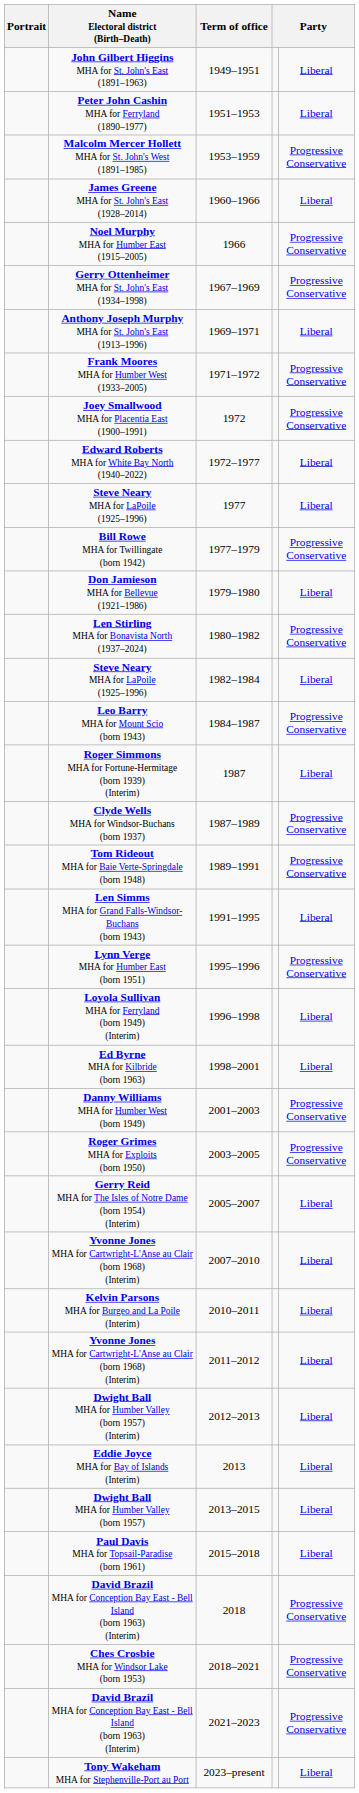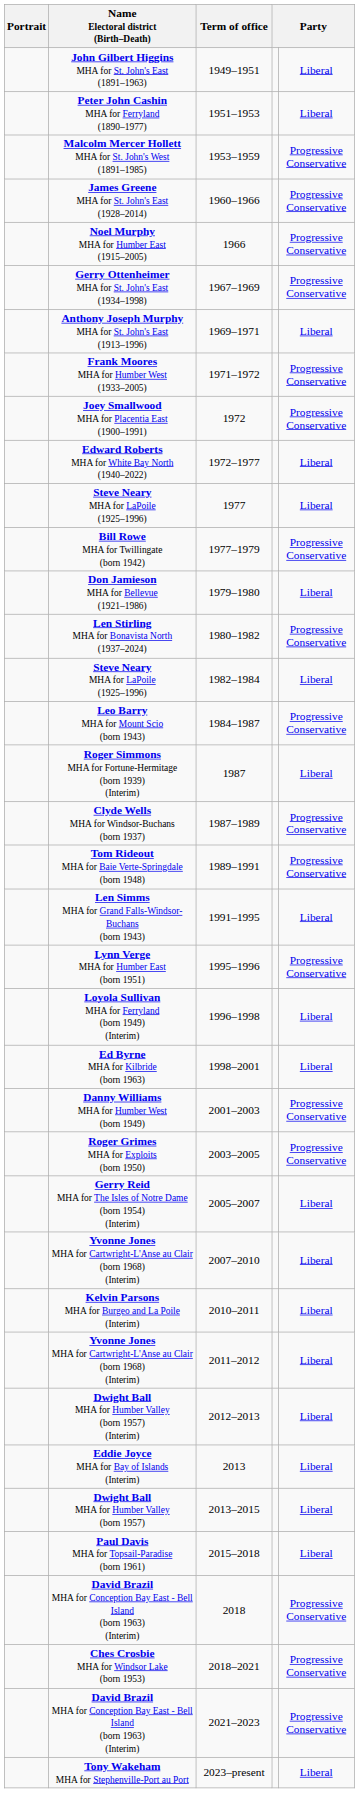(316, 200) Liberal -> (316, 200) Progressive Conservative
